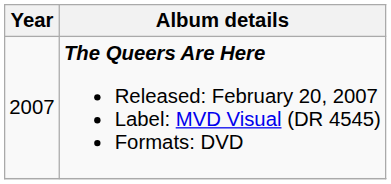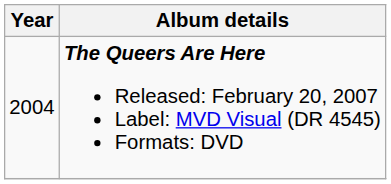(32, 107) 2007 -> (32, 107) 2004
